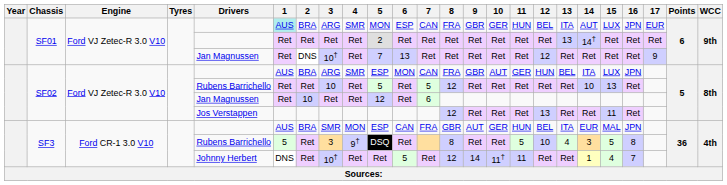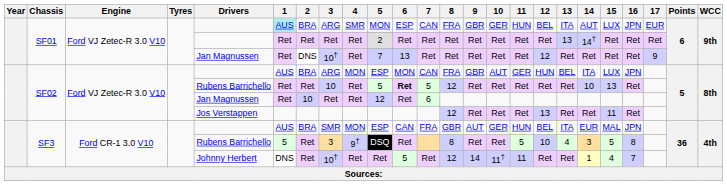(355, 71) SMR -> (355, 71) MON
(405, 85) normal -> (405, 85) bold
